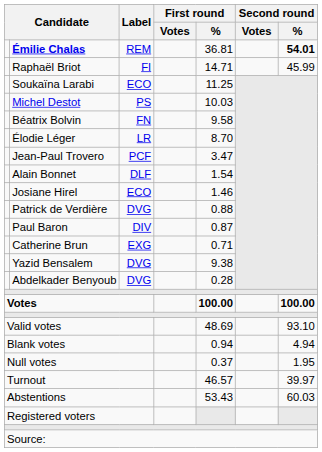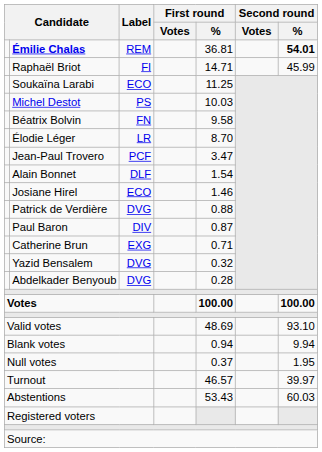(222, 263) 9.38 -> (222, 263) 0.32
(304, 344) 4.94 -> (304, 344) 9.94
